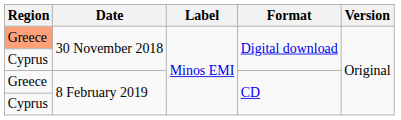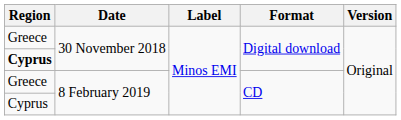(27, 37) lightsalmon background -> (27, 37) no background
(28, 59) normal -> (30, 59) bold
